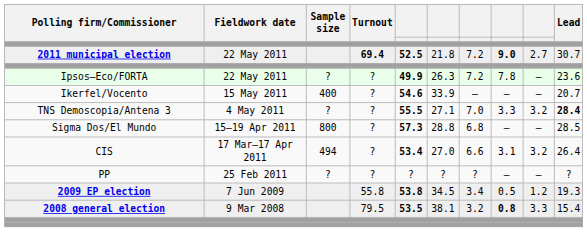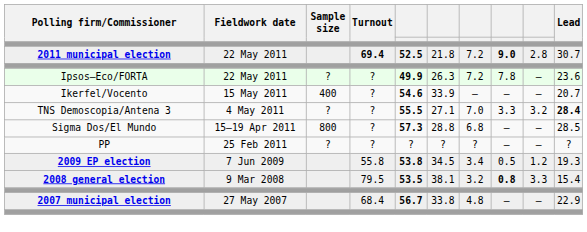(539, 55) 2.7 -> (539, 55) 2.8
- row: (104, 152)
+ row: (104, 201)
